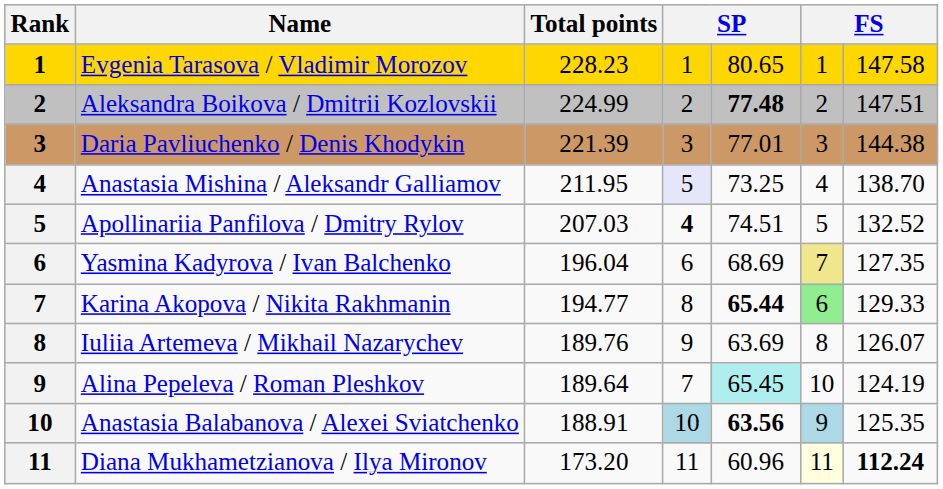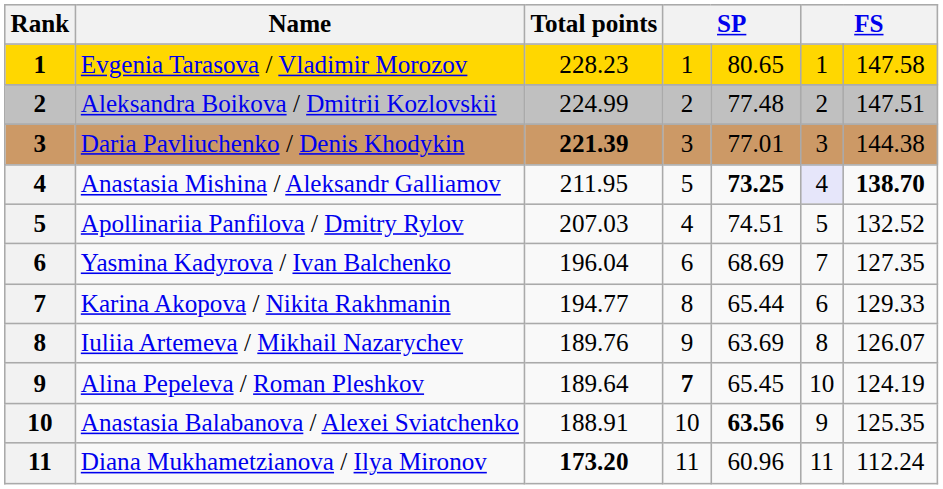(756, 104) bold -> (756, 104) normal
(594, 143) normal -> (594, 143) bold
(687, 183) lavender background -> (687, 183) no background
(756, 183) normal -> (756, 183) bold
(822, 183) no background -> (822, 183) lavender background
(890, 183) normal -> (890, 183) bold
(687, 223) bold -> (687, 223) normal
(822, 263) khaki background -> (822, 263) no background
(756, 303) bold -> (756, 303) normal
(822, 303) lightgreen background -> (822, 303) no background
(687, 382) normal -> (687, 382) bold
(756, 382) paleturquoise background -> (756, 382) no background
(687, 422) lightblue background -> (687, 422) no background
(822, 422) lightblue background -> (822, 422) no background
(594, 462) normal -> (594, 462) bold
(822, 462) lightyellow background -> (822, 462) no background
(890, 462) bold -> (890, 462) normal
